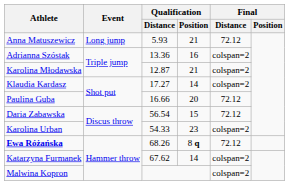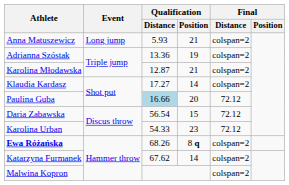(231, 40) 72.12 -> (231, 40) colspan=2
(194, 55) 16 -> (194, 55) 19
(160, 99) no background -> (160, 99) lightblue background
(231, 129) colspan=2 -> (231, 129) 72.12
(231, 143) 72.12 -> (231, 143) colspan=2
